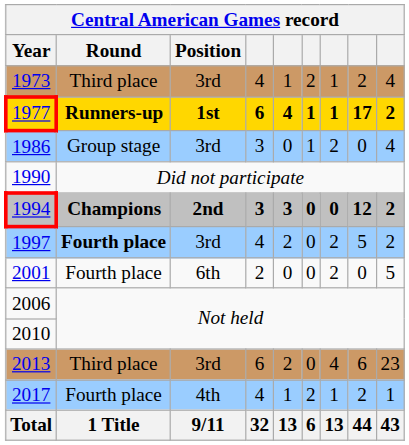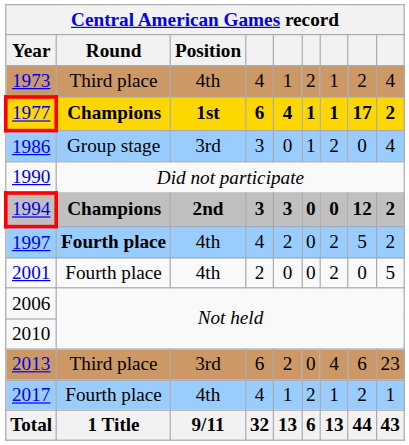(208, 81) 3rd -> (208, 81) 4th
(114, 113) Runners-up -> (114, 113) Champions
(208, 241) 3rd -> (208, 241) 4th
(208, 272) 6th -> (208, 272) 4th
